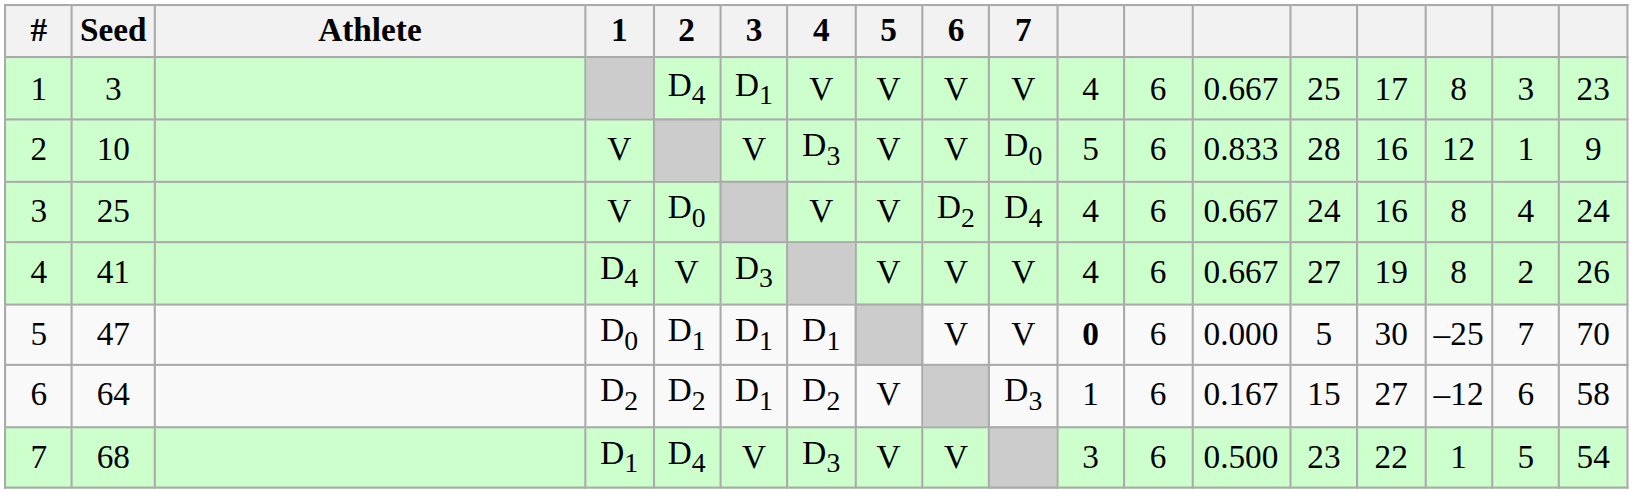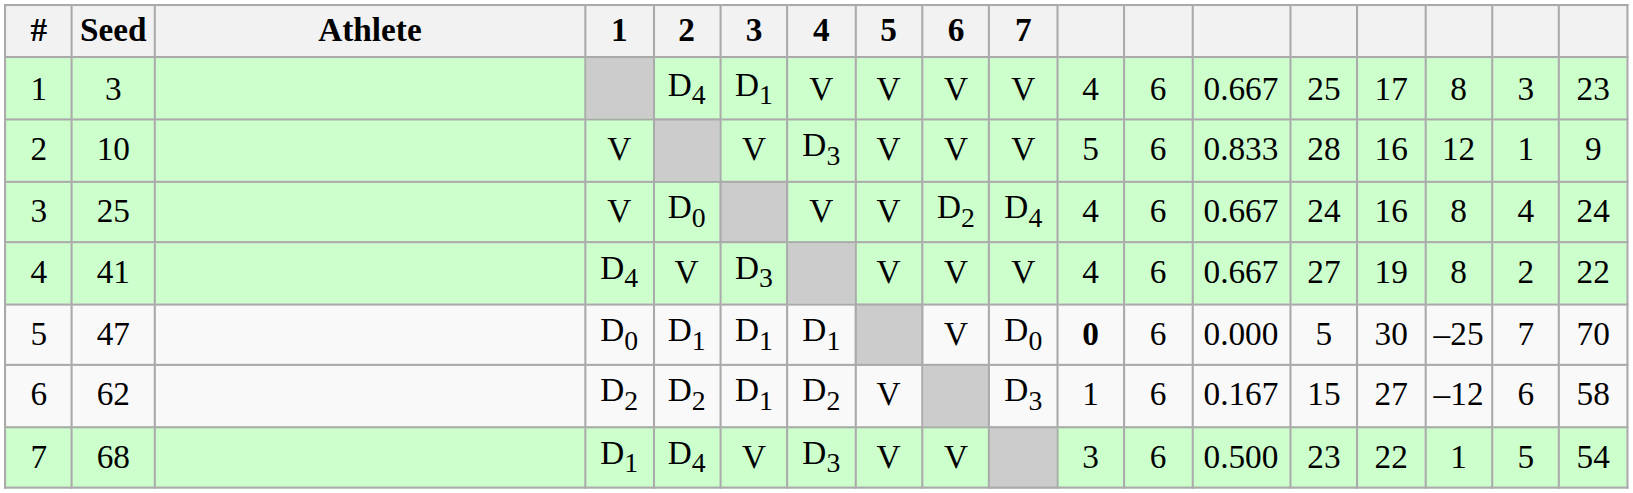(1023, 149) D0 -> (1023, 149) V
(1593, 272) 26 -> (1593, 272) 22
(1023, 333) V -> (1023, 333) D0
(113, 395) 64 -> (113, 395) 62
